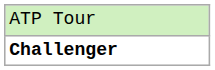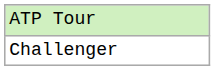(64, 50) bold -> (64, 50) normal
